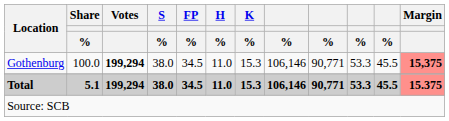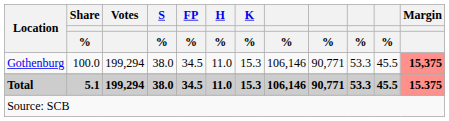(125, 63) bold -> (125, 63) normal
